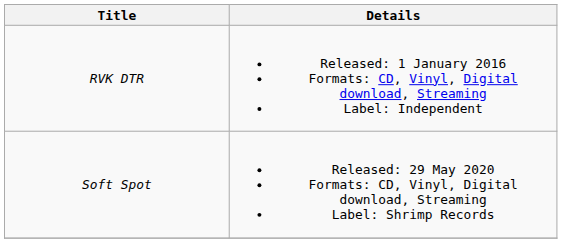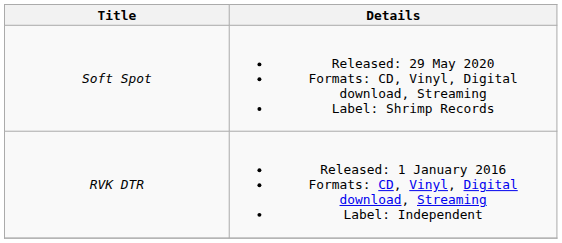rows swapped: (117, 79) <-> (117, 185)
